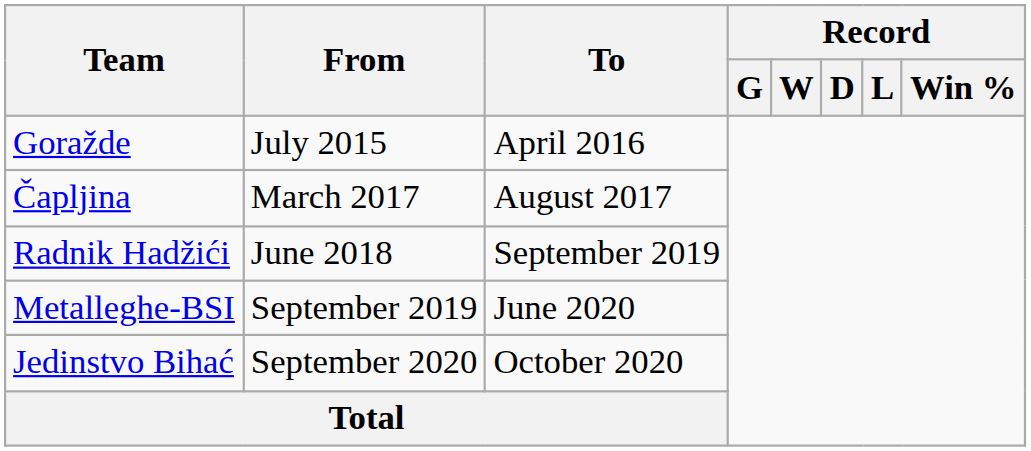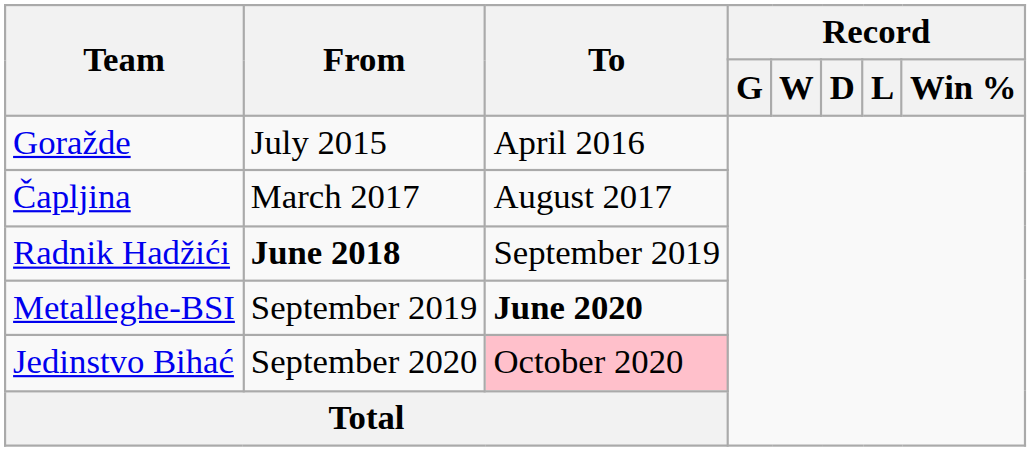(322, 252) normal -> (326, 252) bold
(564, 307) normal -> (568, 307) bold
(588, 362) no background -> (588, 362) pink background
